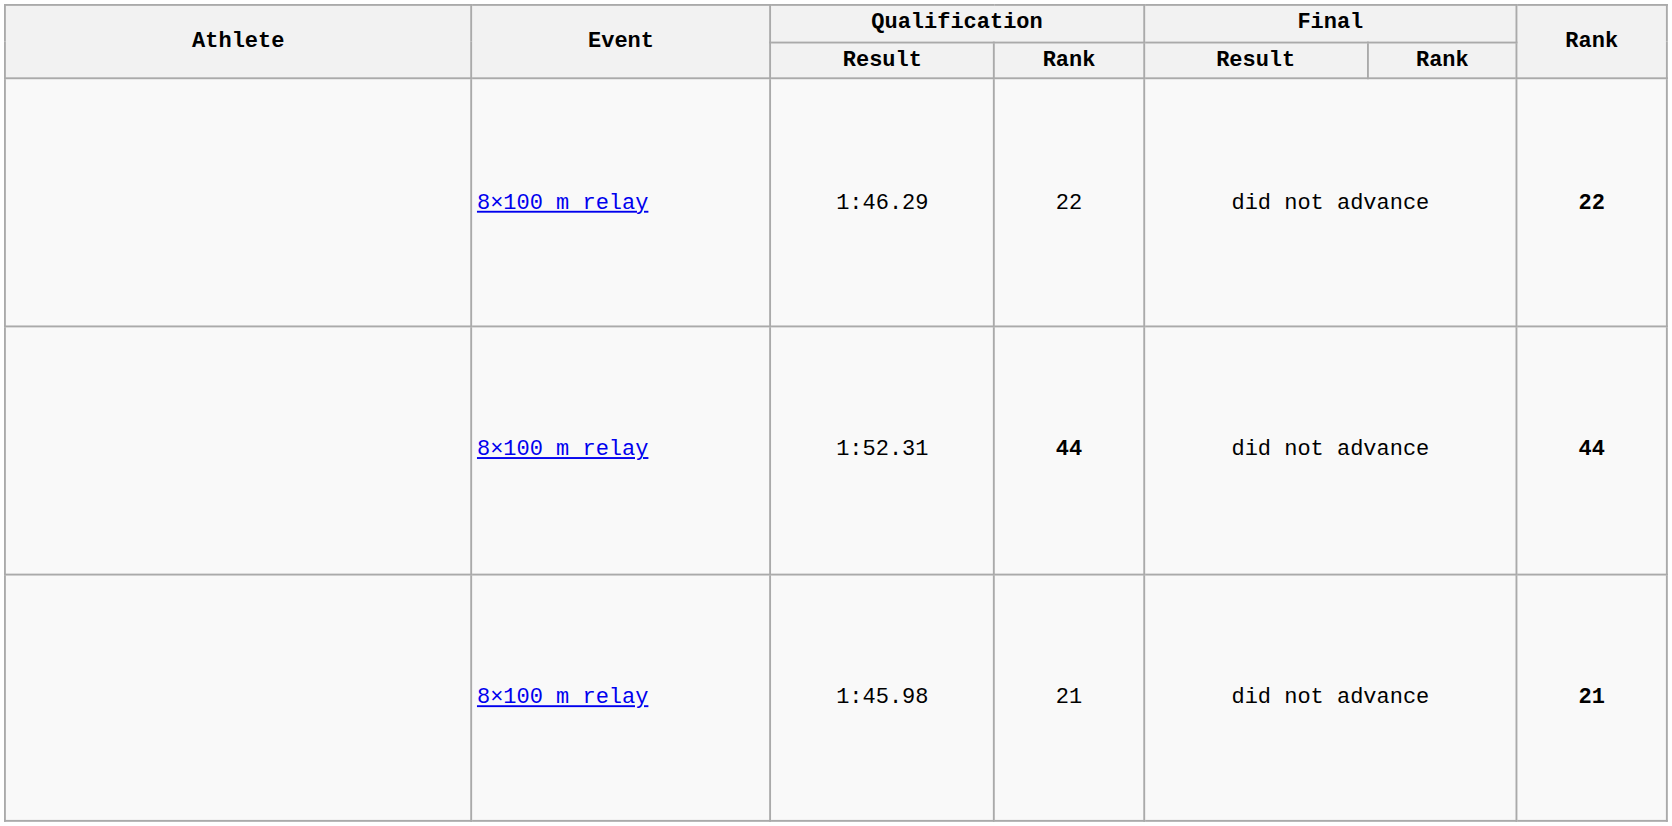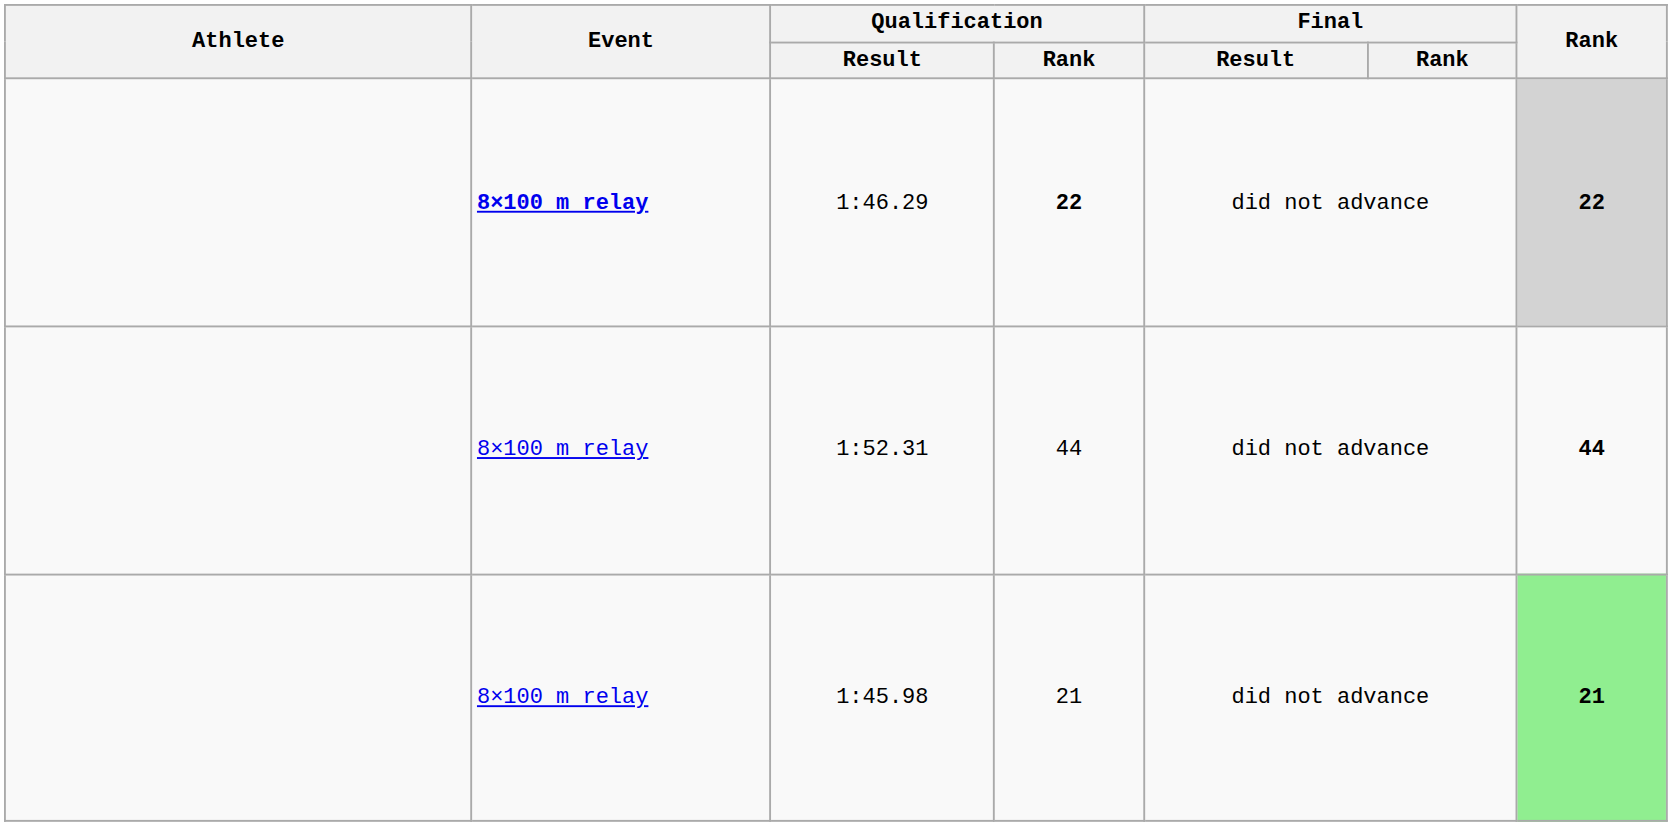(563, 202) normal -> (563, 202) bold
(1069, 202) normal -> (1069, 202) bold
(1592, 202) no background -> (1592, 202) lightgrey background
(1069, 450) bold -> (1069, 450) normal
(1592, 697) no background -> (1592, 697) lightgreen background
